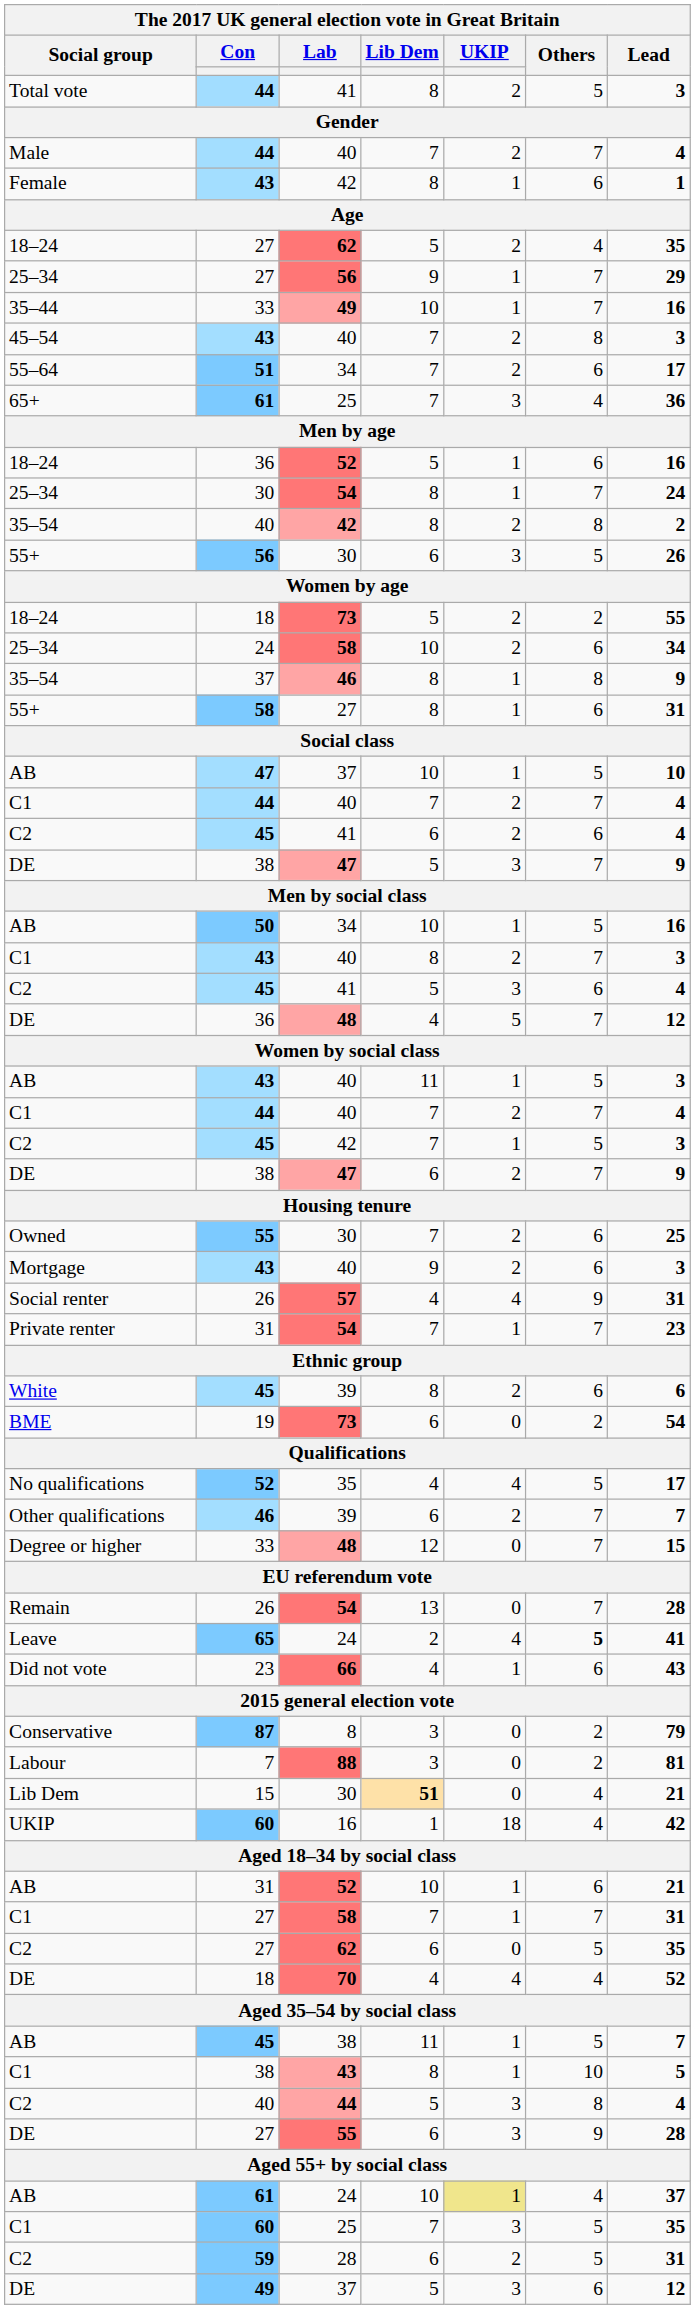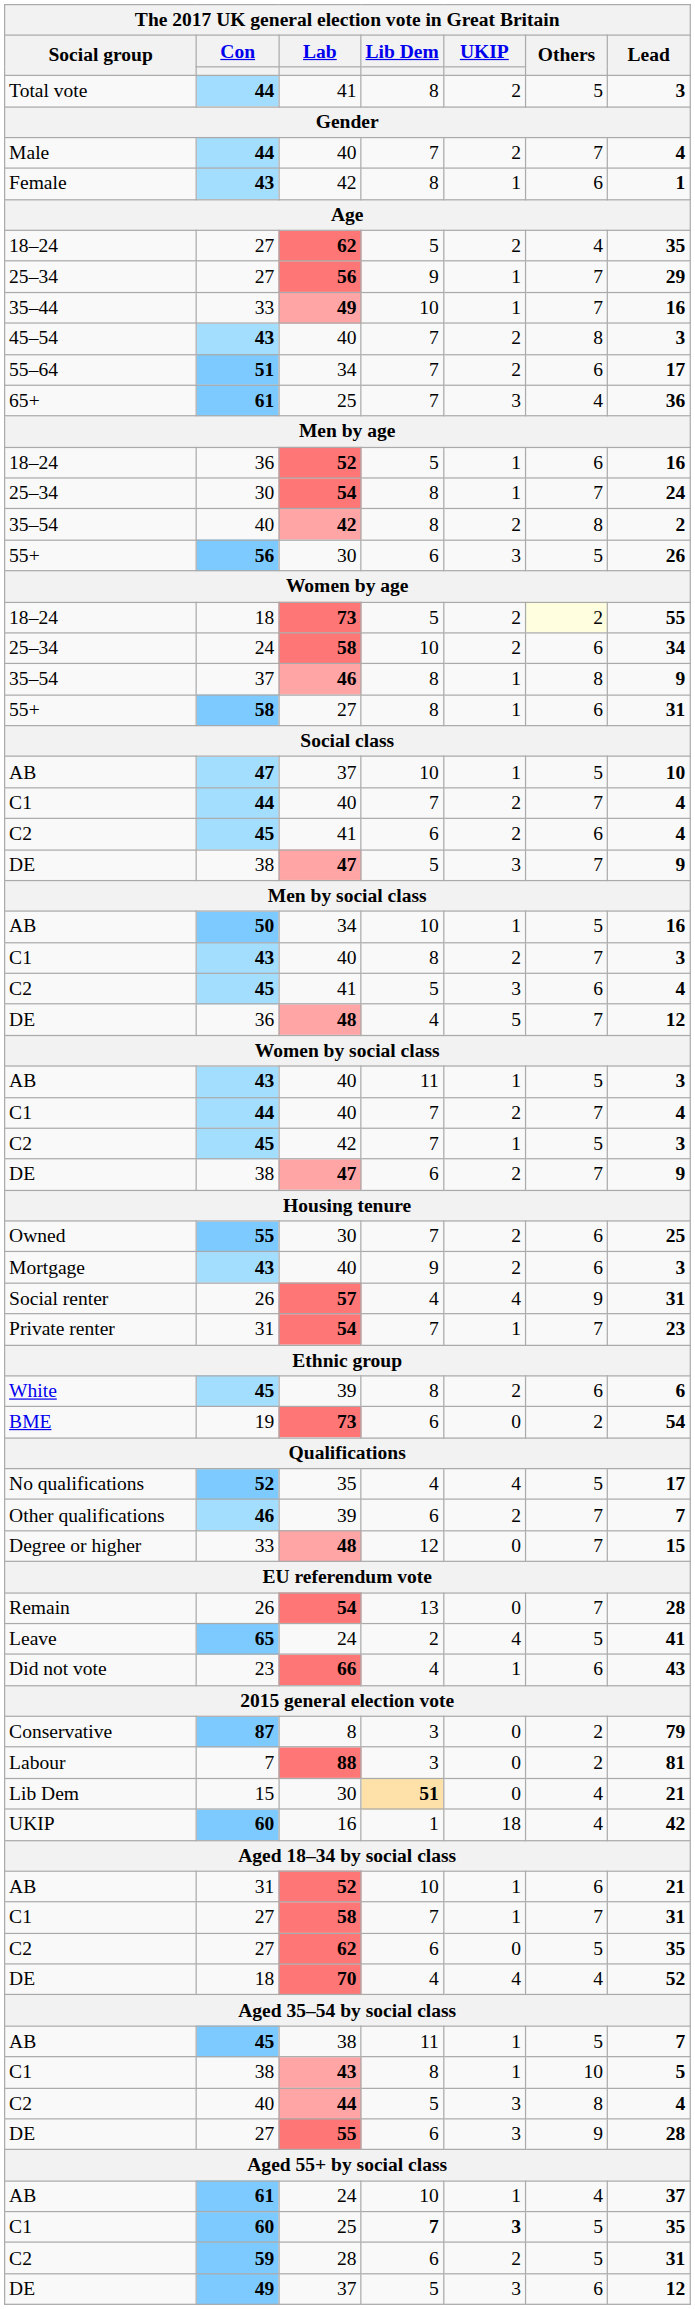(598, 617) no background -> (598, 617) lightyellow background
(598, 1638) bold -> (598, 1638) normal
(516, 2196) khaki background -> (516, 2196) no background
(434, 2226) normal -> (434, 2226) bold
(516, 2226) normal -> (516, 2226) bold
